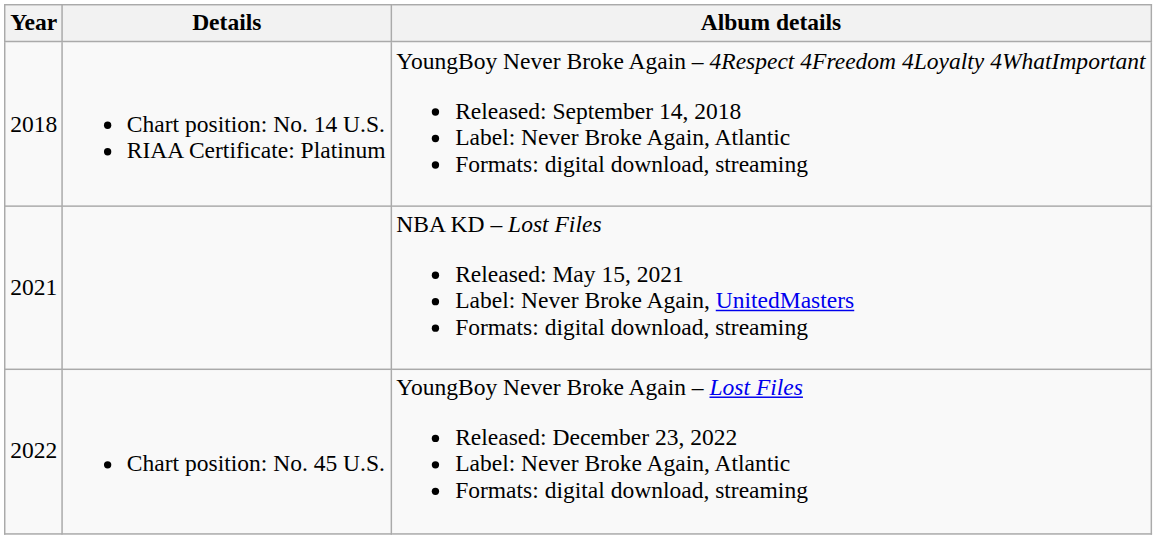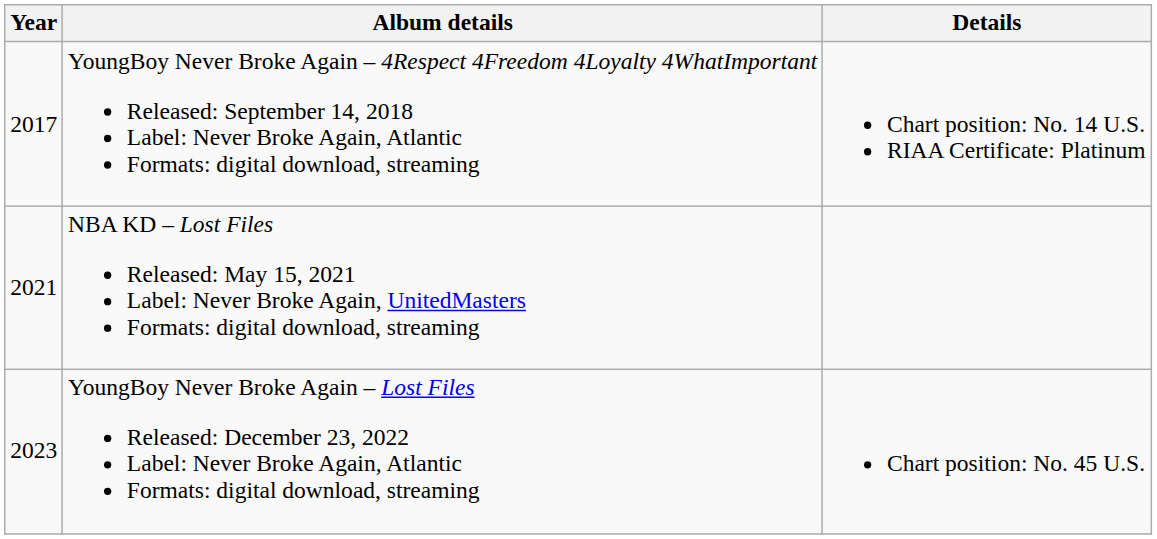columns swapped: (771, 23) <-> (227, 23)
(34, 123) 2018 -> (34, 123) 2017
(34, 451) 2022 -> (34, 451) 2023
